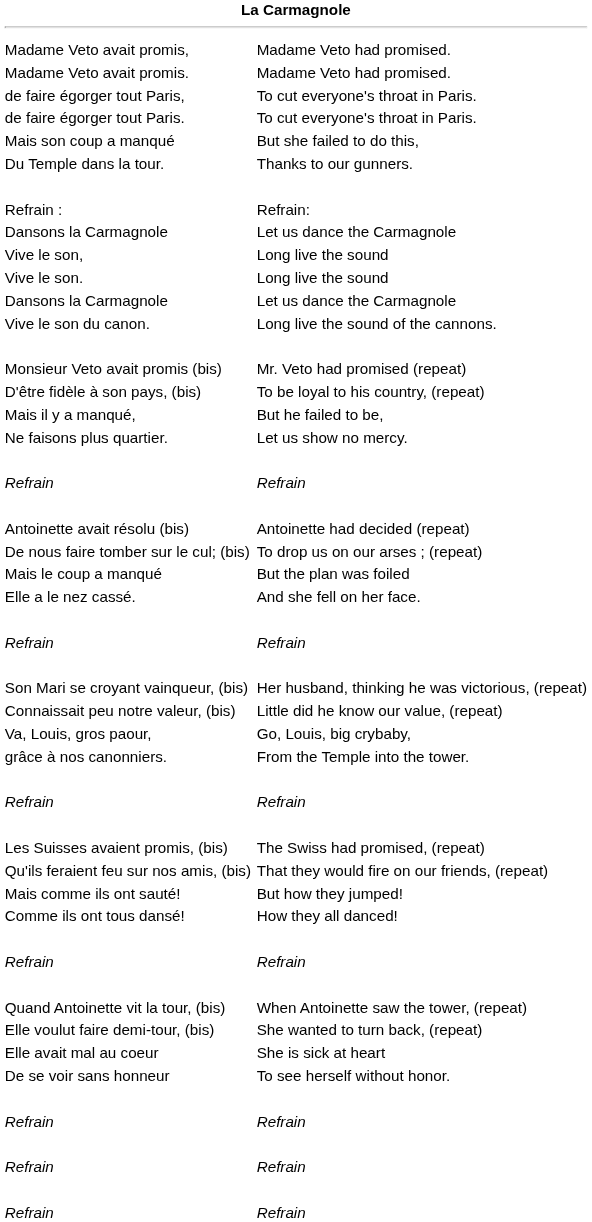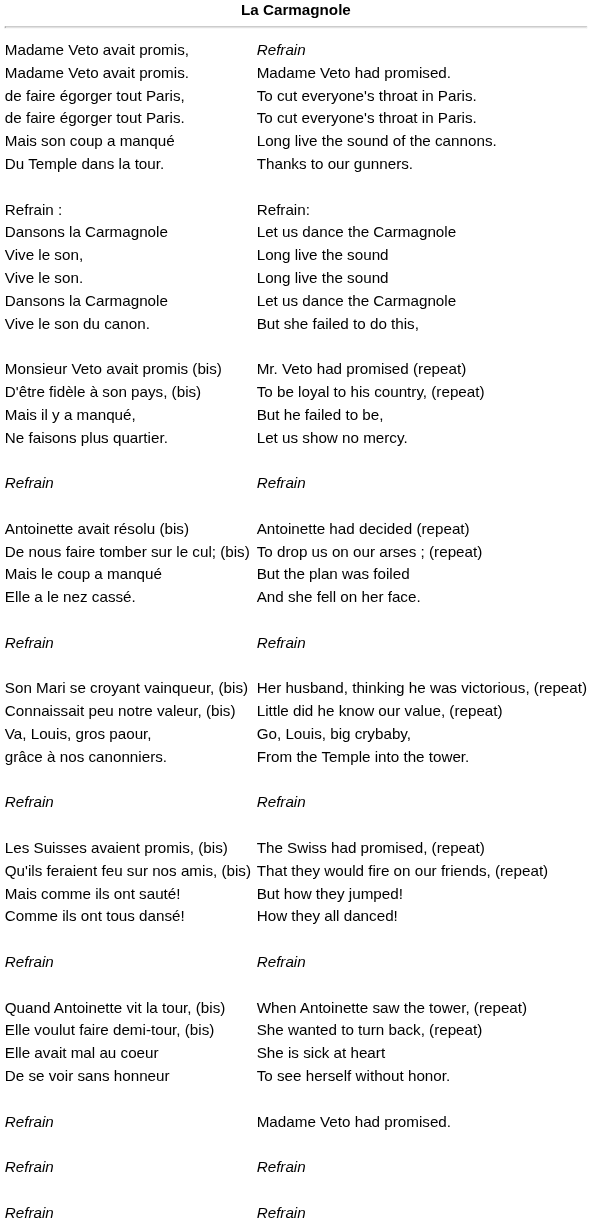(354, 50) Madame Veto had promised. -> (281, 50) Refrain
(338, 141) But she failed to do this, -> (377, 141) Long live the sound of the cannons.
(377, 323) Long live the sound of the cannons. -> (338, 323) But she failed to do this,
(281, 1121) Refrain -> (354, 1121) Madame Veto had promised.
